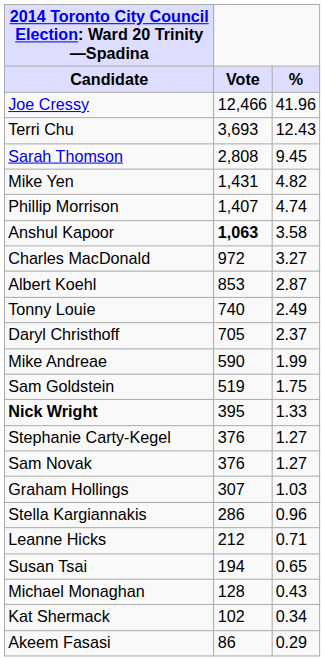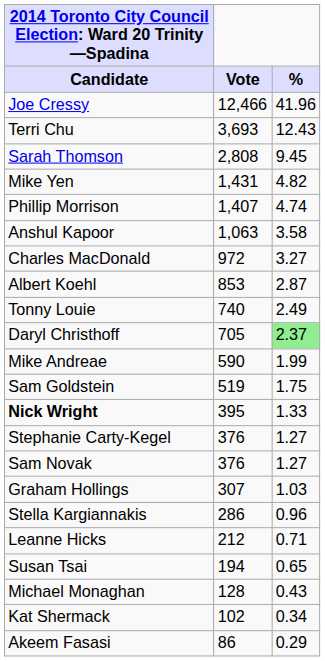(238, 233) bold -> (238, 233) normal
(291, 335) no background -> (291, 335) lightgreen background
